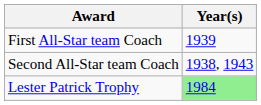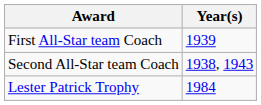(201, 87) lightgreen background -> (201, 87) no background
